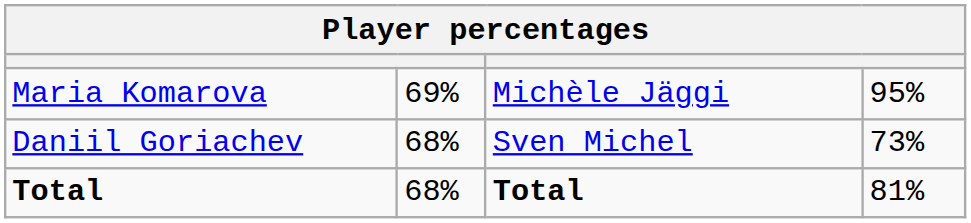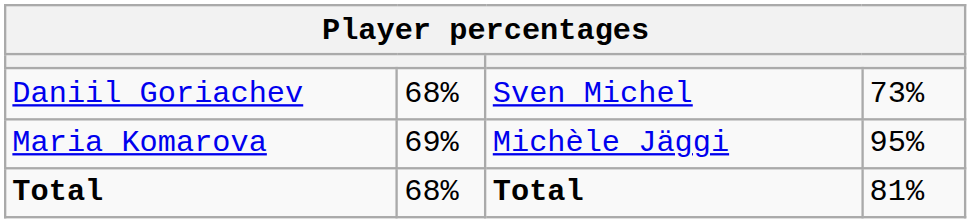rows swapped: (140, 94) <-> (158, 143)
